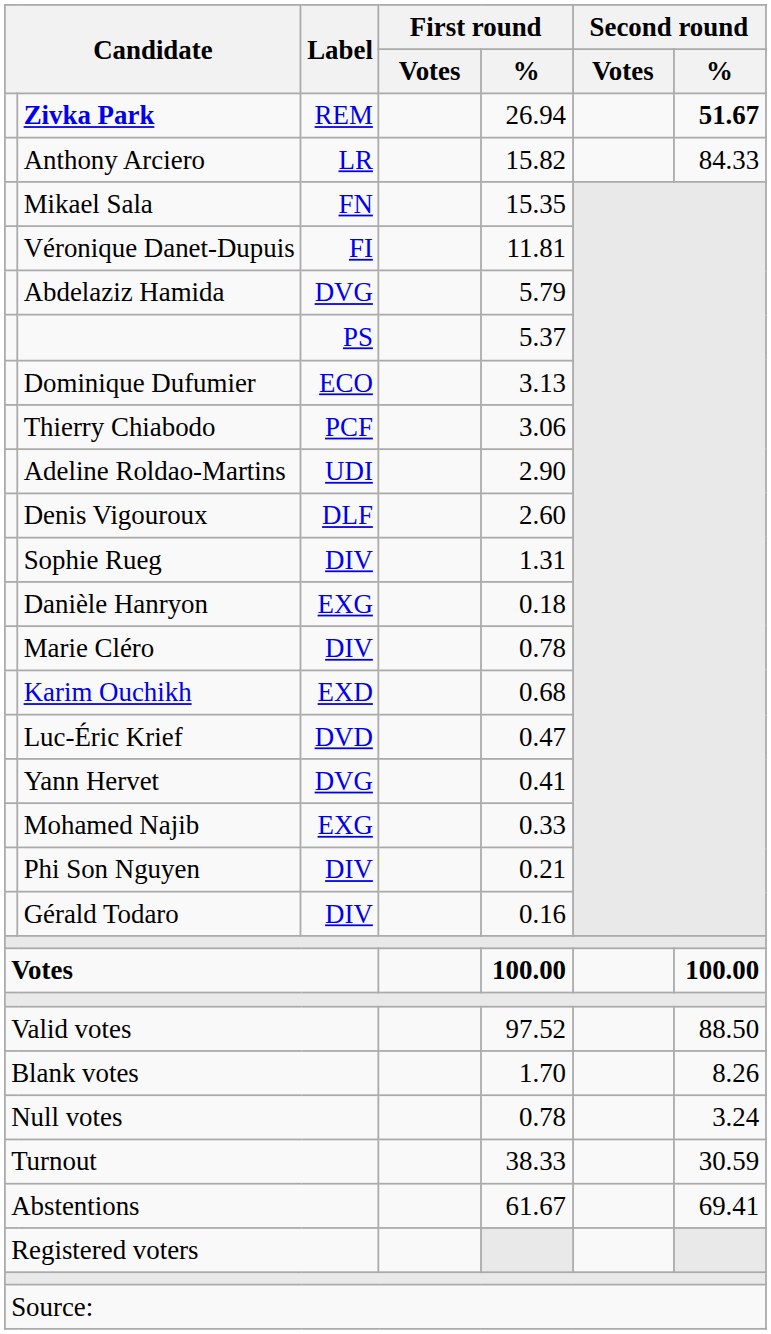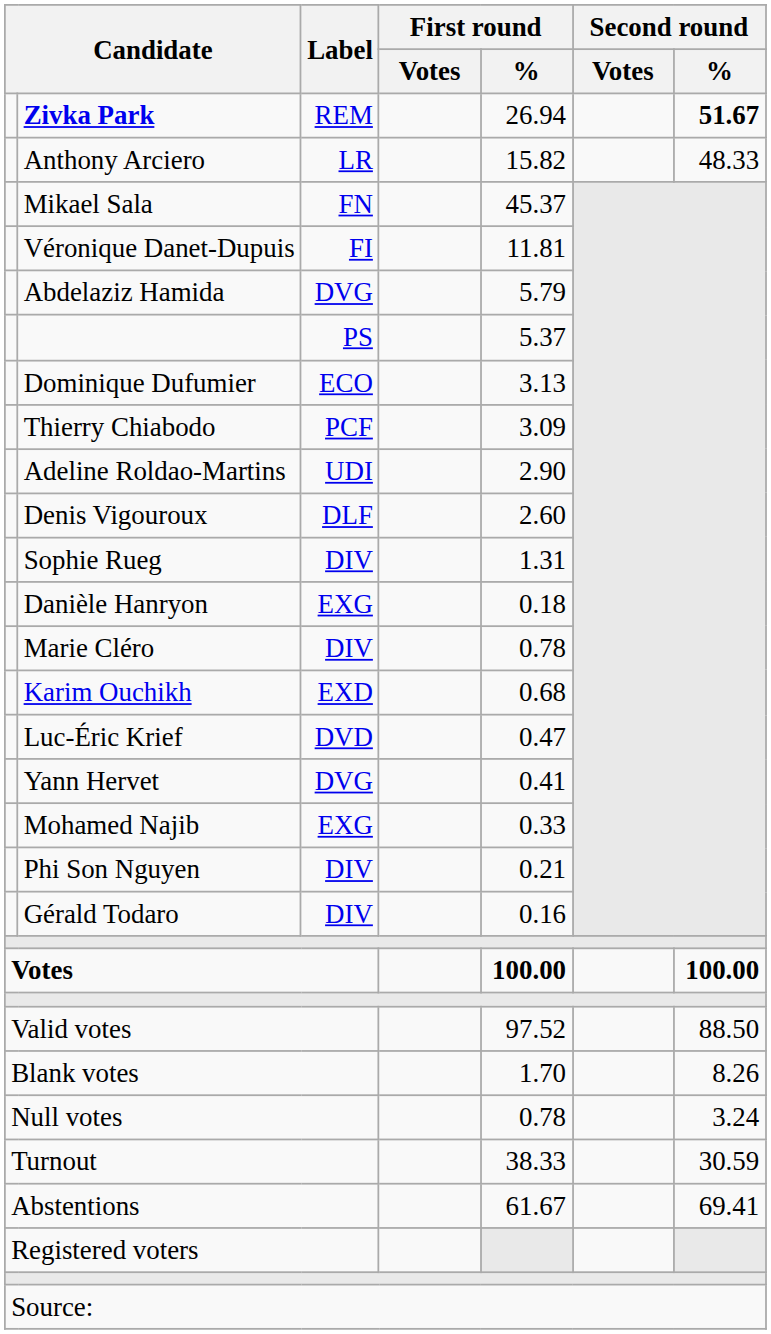(729, 159) 84.33 -> (729, 159) 48.33
(536, 204) 15.35 -> (536, 204) 45.37
(543, 426) 3.06 -> (543, 426) 3.09
